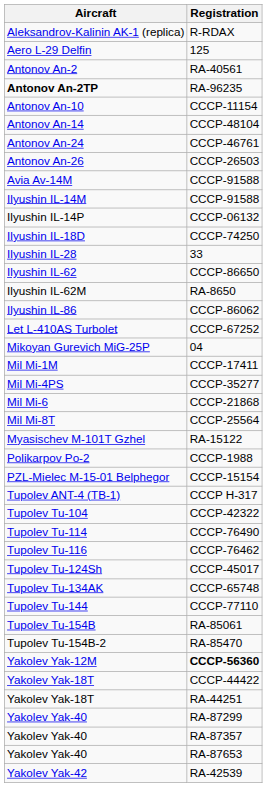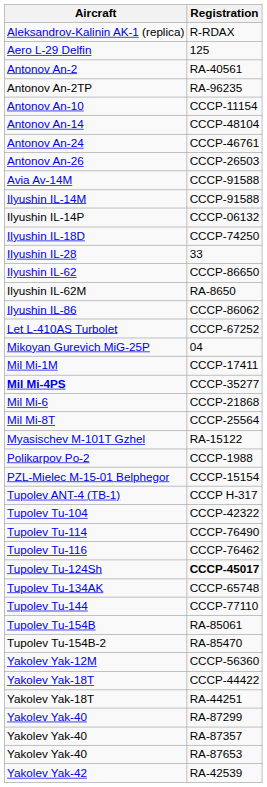(53, 87) bold -> (50, 87) normal
(35, 384) normal -> (36, 384) bold
(224, 569) normal -> (224, 569) bold
(224, 662) bold -> (224, 662) normal
